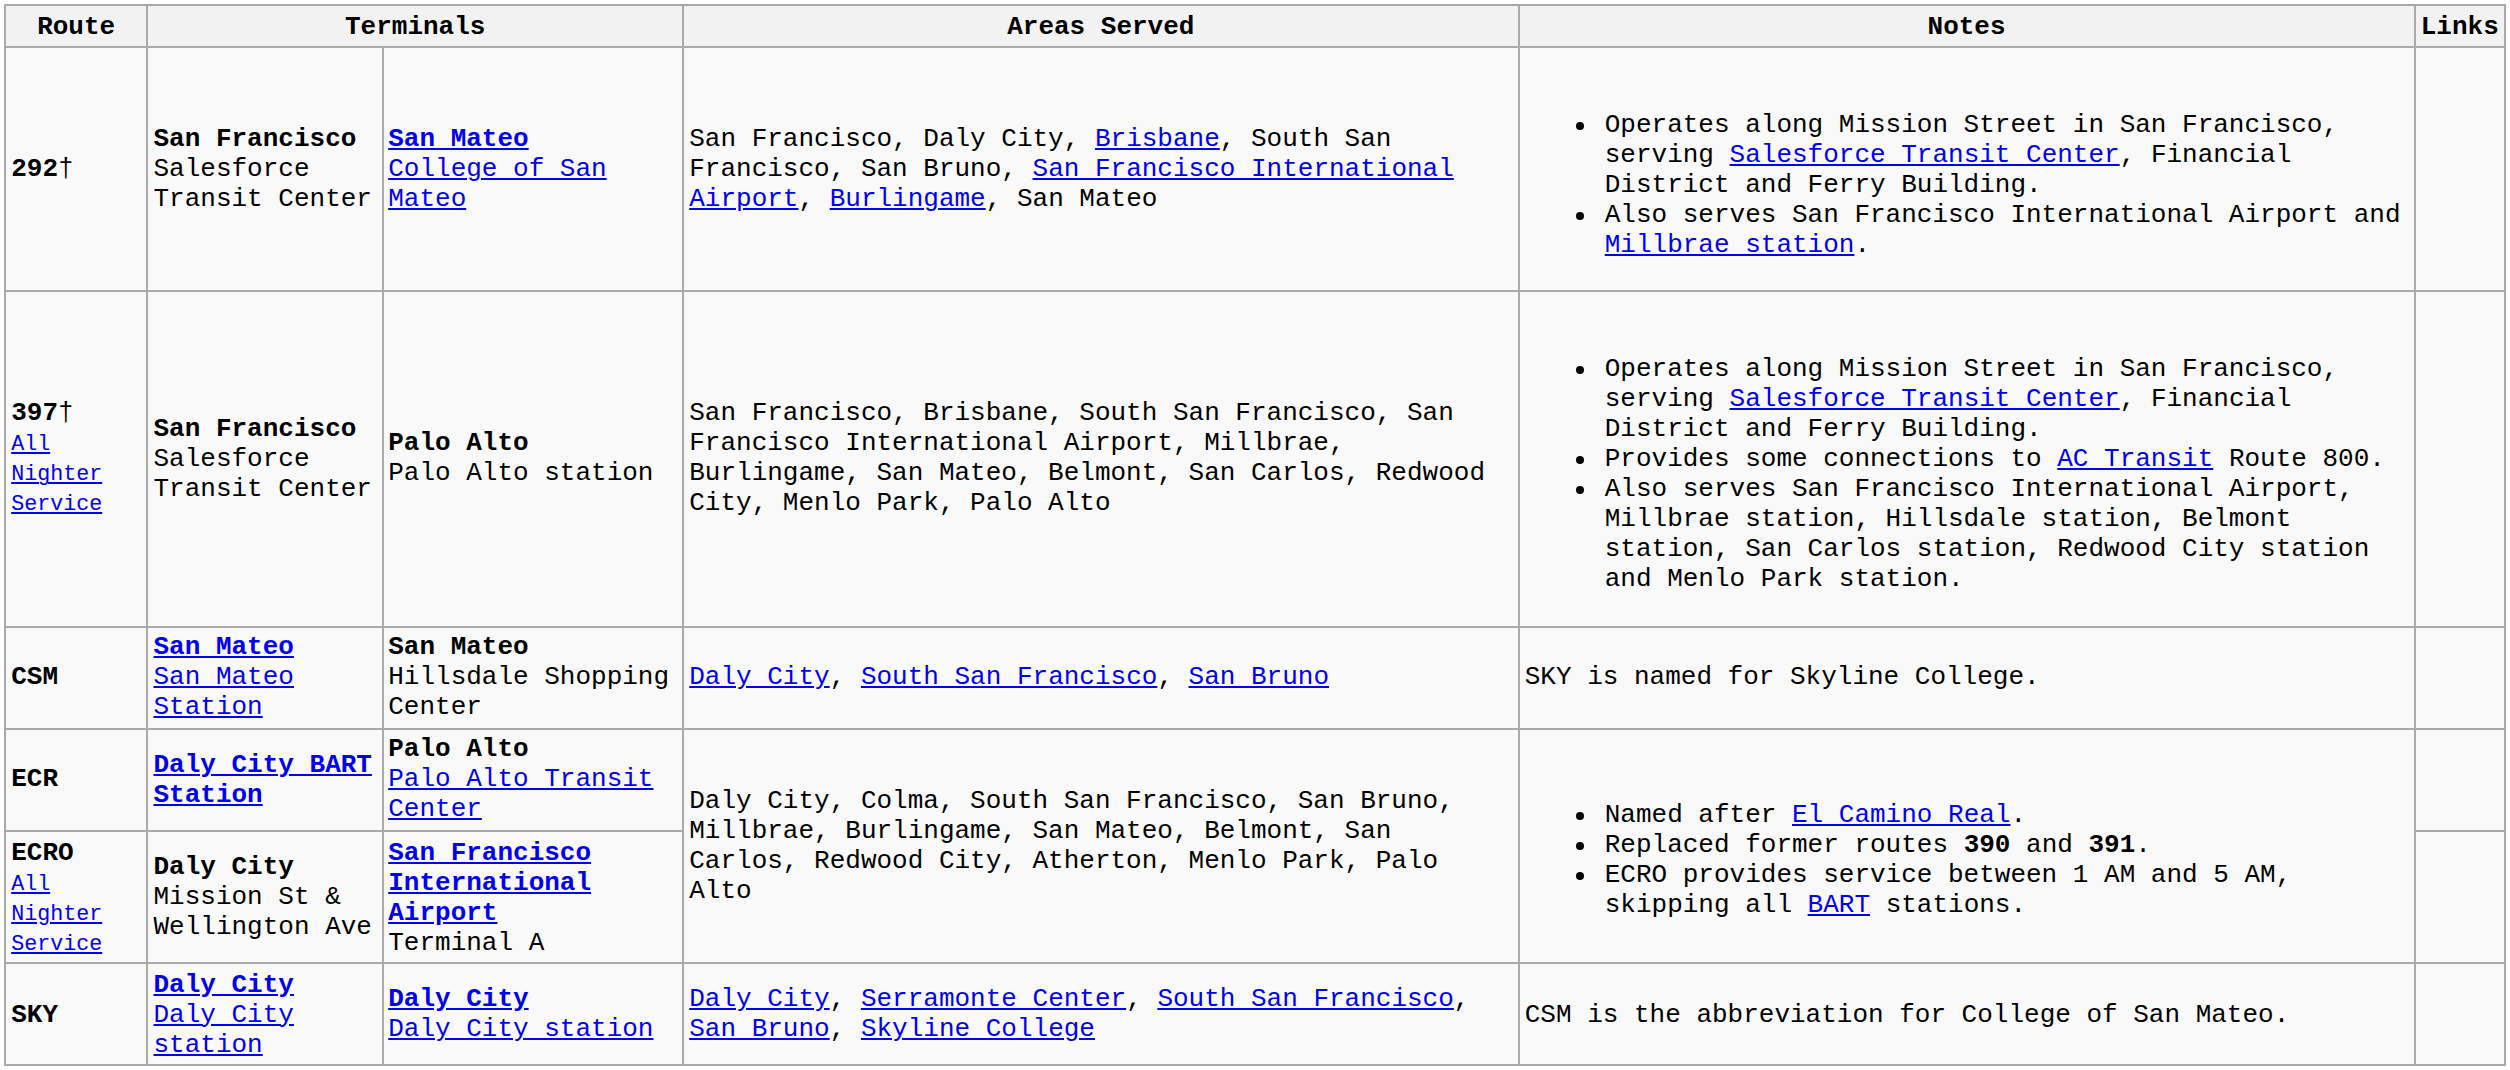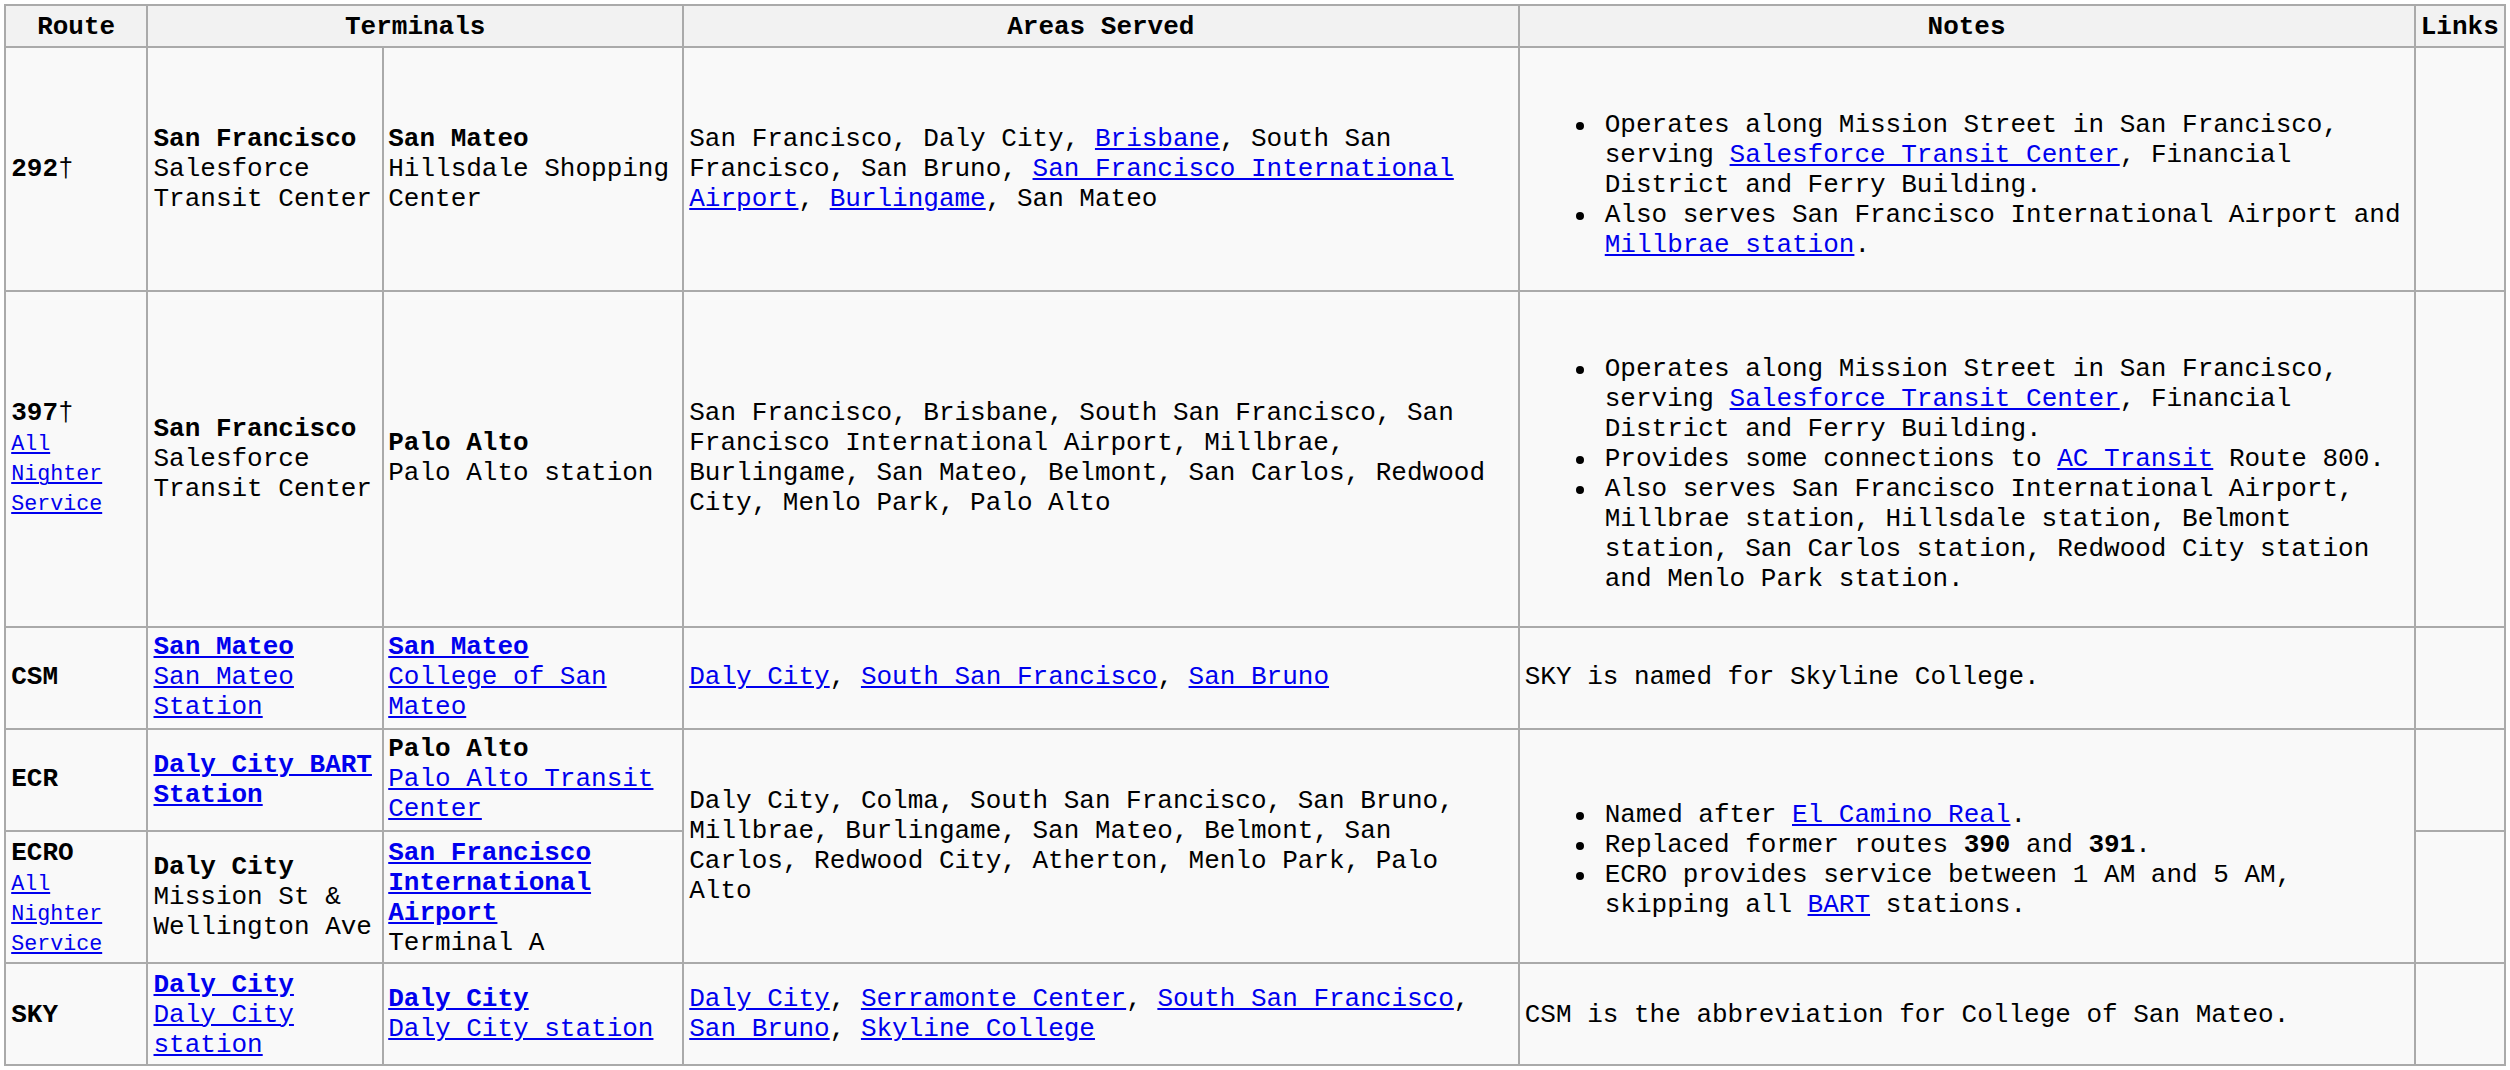(497, 170) San Mateo College of San Mateo -> (529, 170) San Mateo Hillsdale Shopping Center
(529, 677) San Mateo Hillsdale Shopping Center -> (497, 677) San Mateo College of San Mateo
